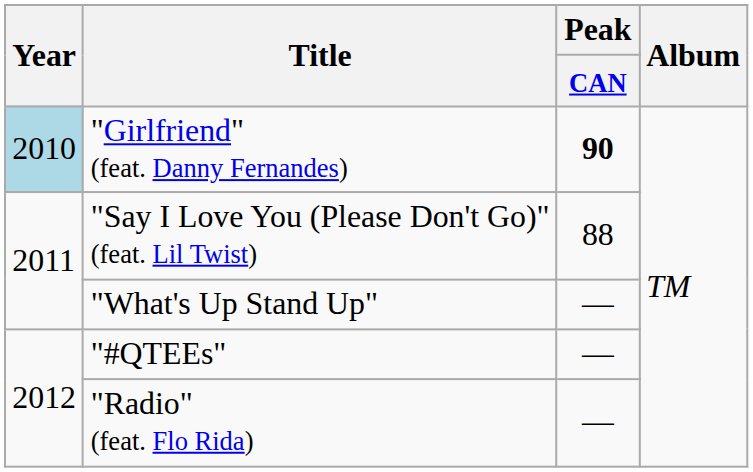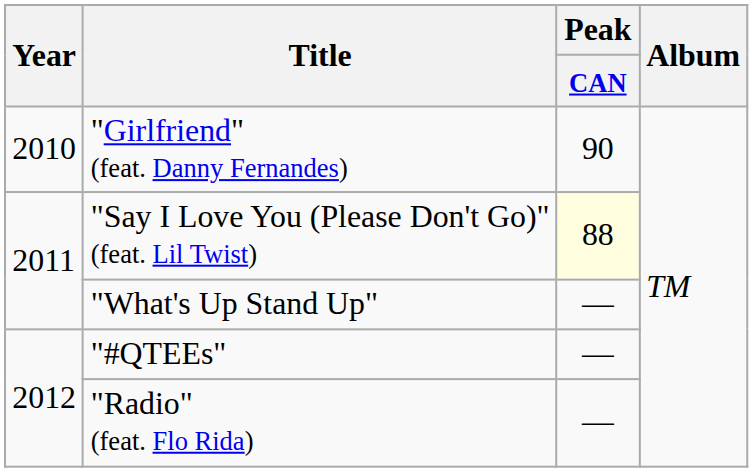(44, 148) lightblue background -> (44, 148) no background
(598, 148) bold -> (598, 148) normal
(598, 234) no background -> (598, 234) lightyellow background
